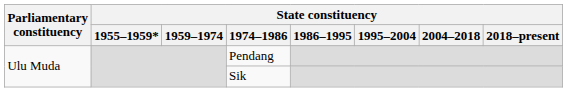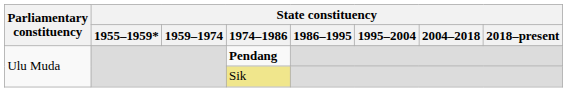(251, 55) normal -> (253, 55) bold
(238, 76) no background -> (238, 76) khaki background
